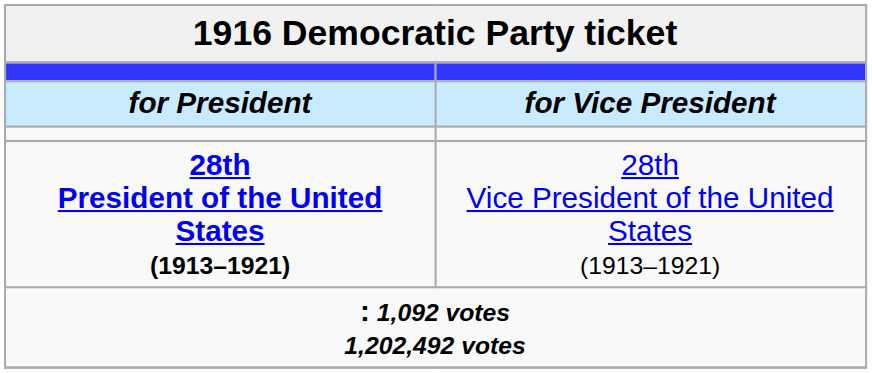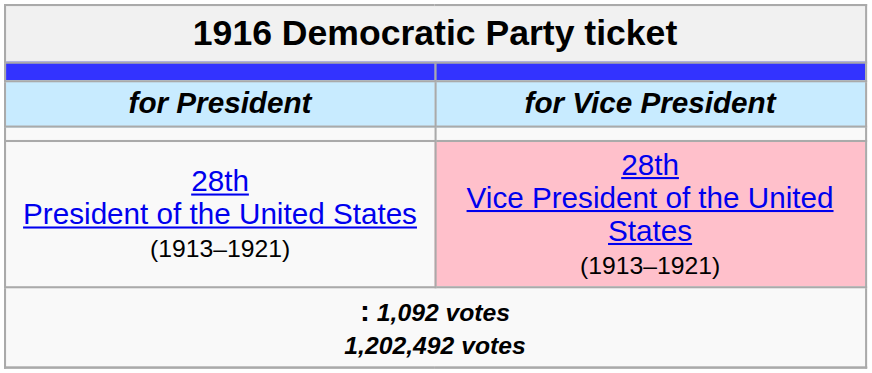(220, 214) bold -> (220, 214) normal
(650, 214) no background -> (650, 214) pink background
